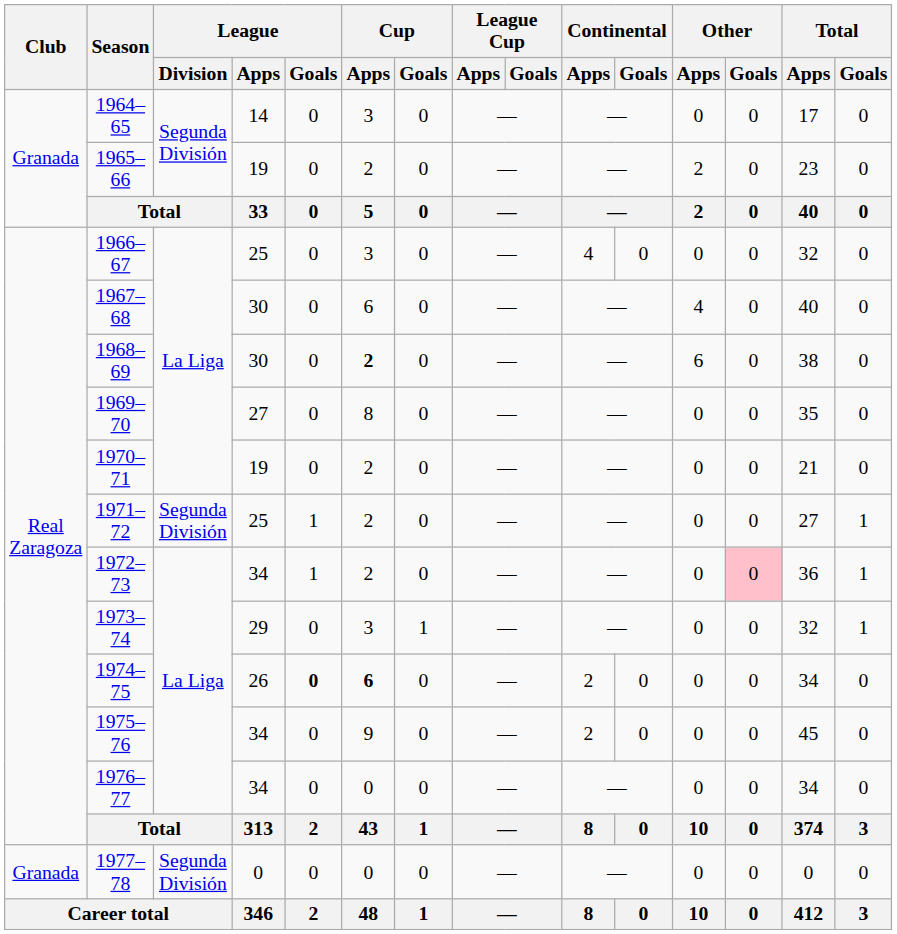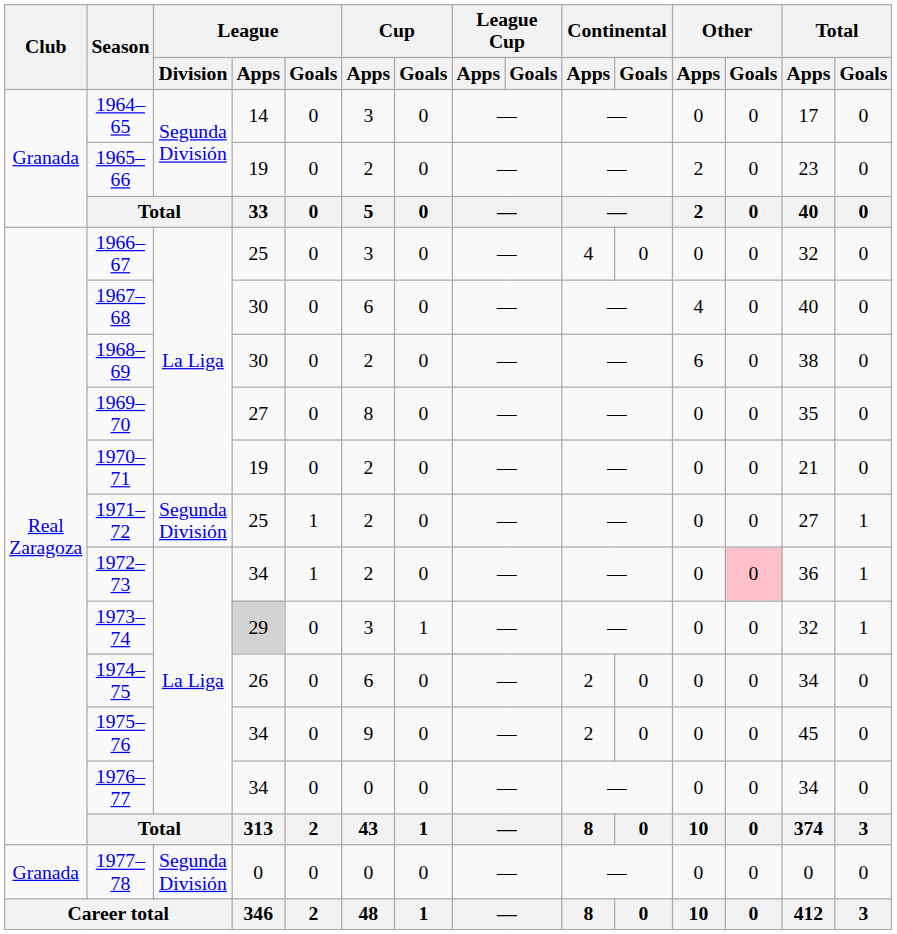(368, 360) bold -> (368, 360) normal
(258, 627) no background -> (258, 627) lightgrey background
(313, 680) bold -> (313, 680) normal
(368, 680) bold -> (368, 680) normal
